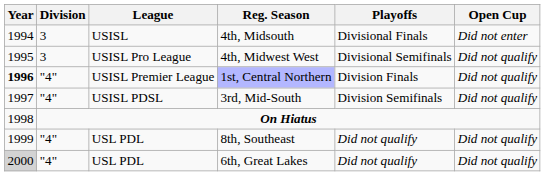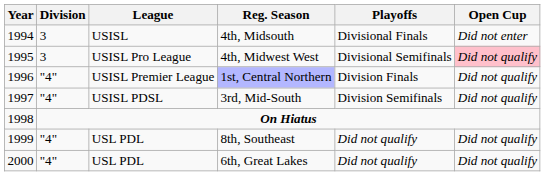(497, 56) no background -> (497, 56) pink background
(21, 77) bold -> (21, 77) normal
(21, 160) lightgrey background -> (21, 160) no background
